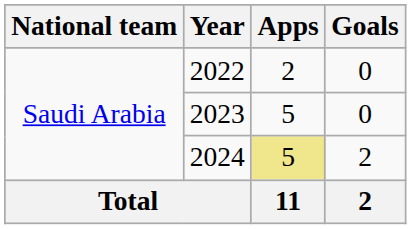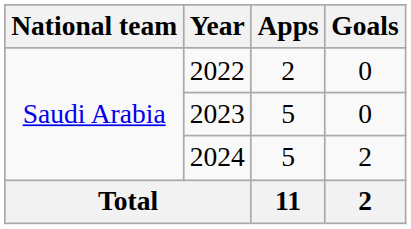(288, 157) khaki background -> (288, 157) no background
